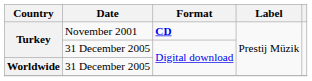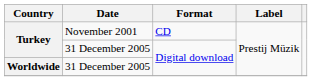(163, 31) bold -> (163, 31) normal
